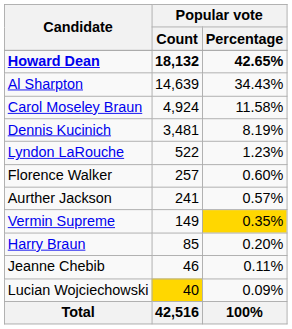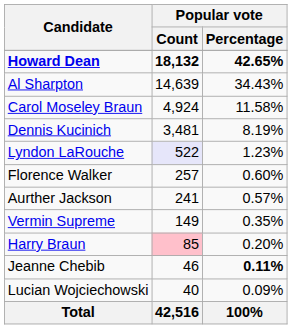(187, 152) no background -> (187, 152) lavender background
(263, 221) gold background -> (263, 221) no background
(191, 244) no background -> (191, 244) pink background
(263, 267) normal -> (263, 267) bold
(191, 289) gold background -> (191, 289) no background
